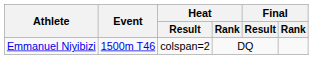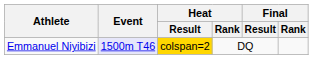(128, 46) no background -> (128, 46) lavender background
(185, 46) no background -> (185, 46) gold background
